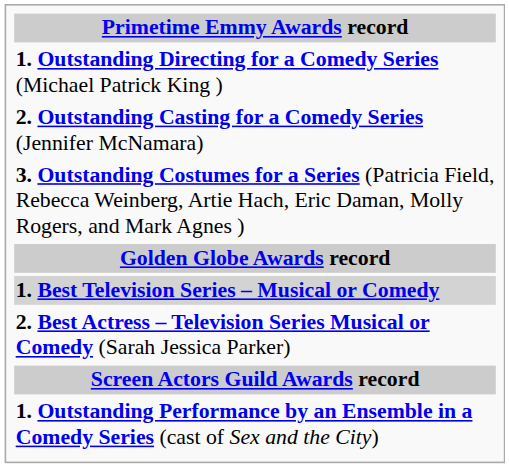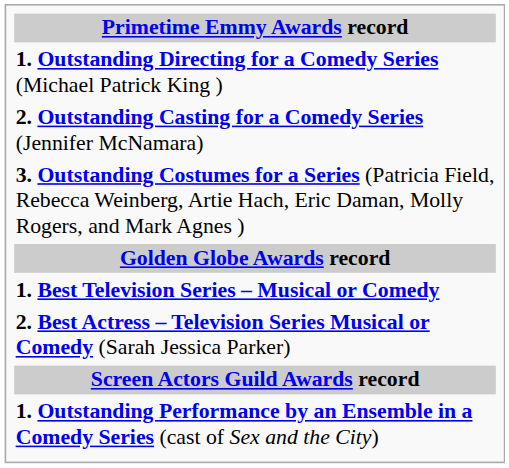(228, 289) lightgrey background -> (228, 289) no background
